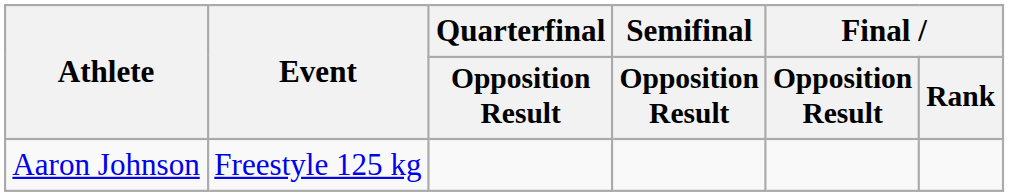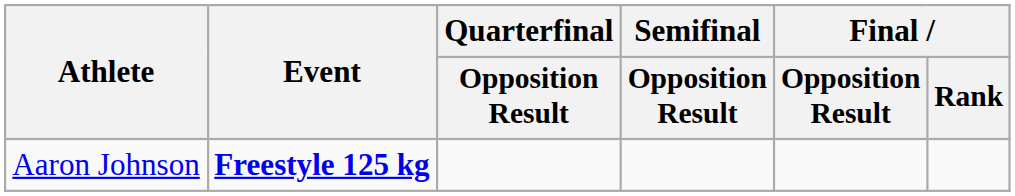(318, 164) normal -> (322, 164) bold
